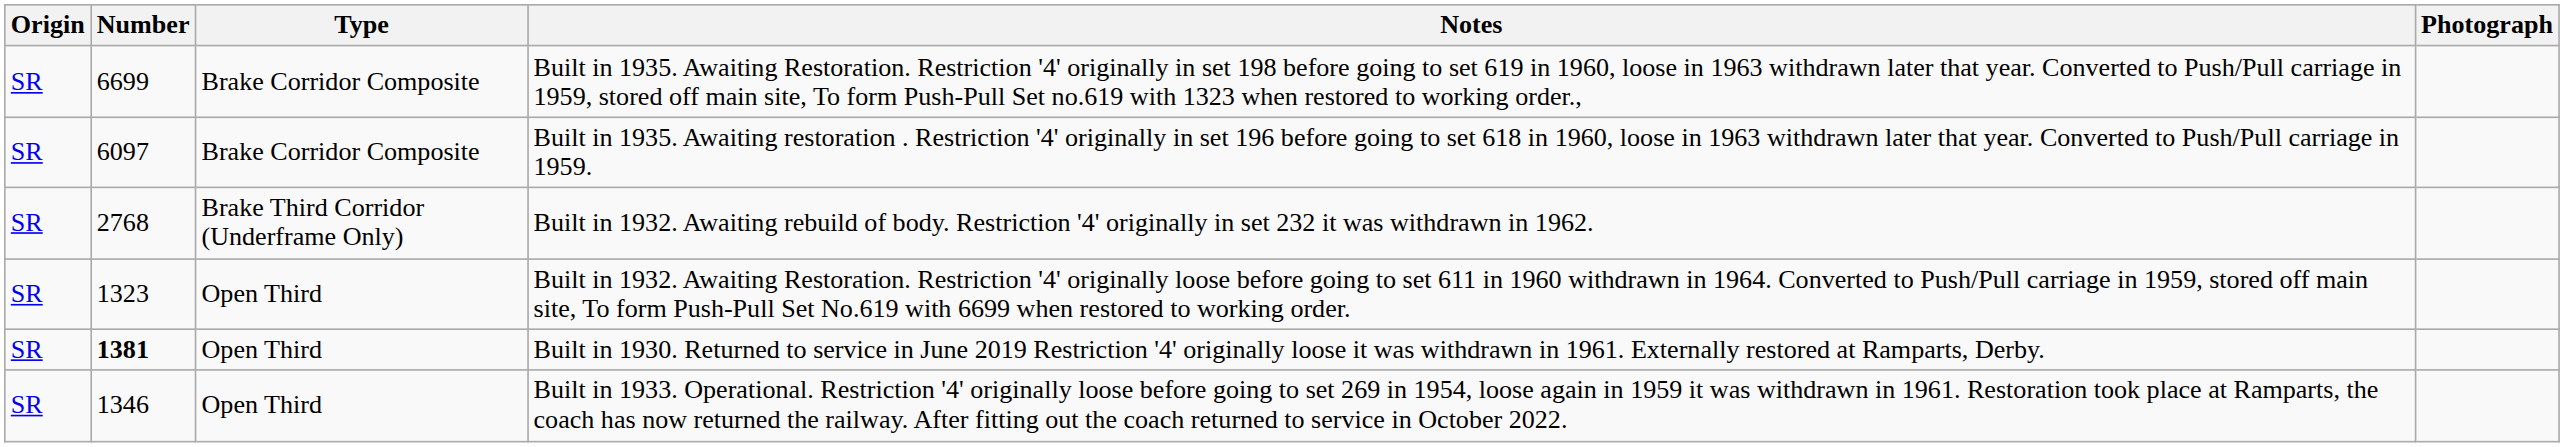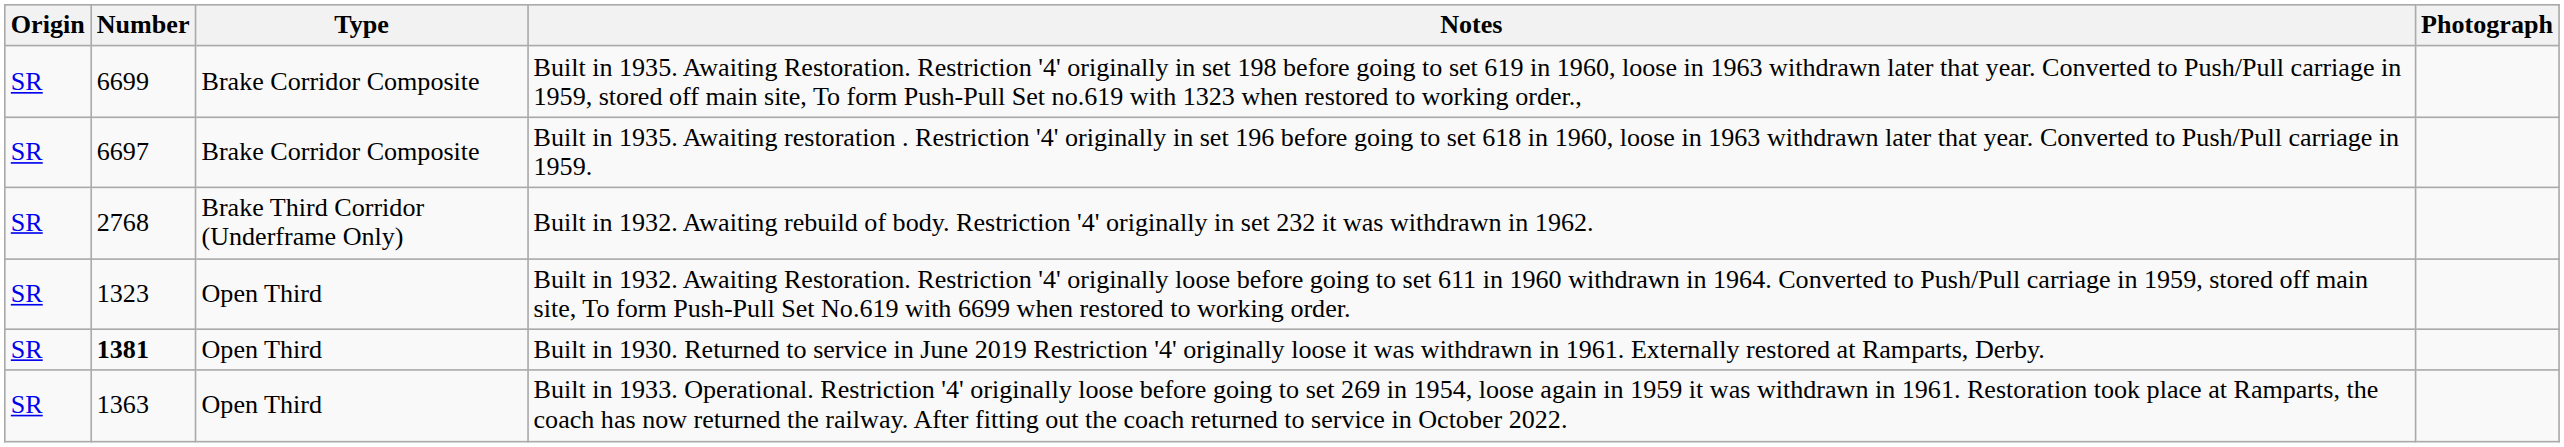(123, 151) 6097 -> (123, 151) 6697
(123, 405) 1346 -> (123, 405) 1363
